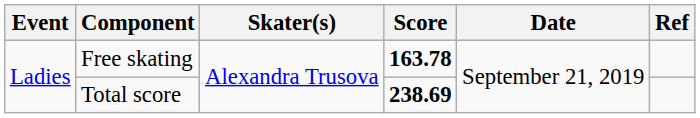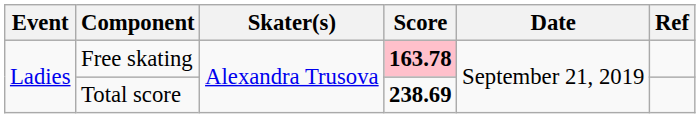(420, 58) no background -> (420, 58) pink background
